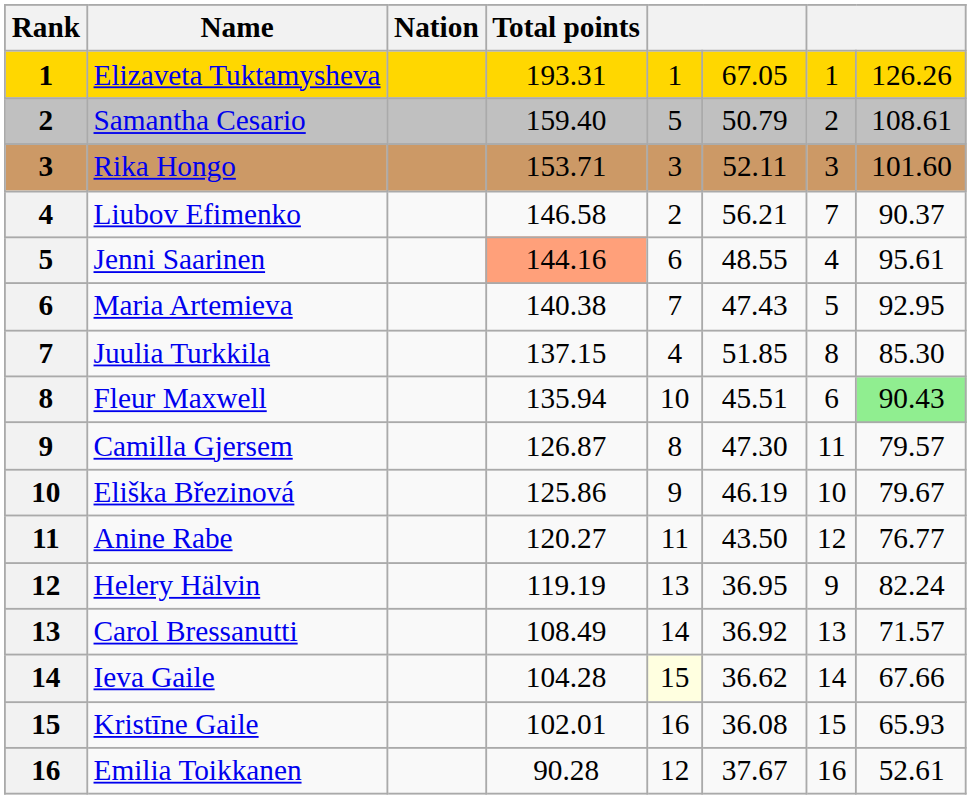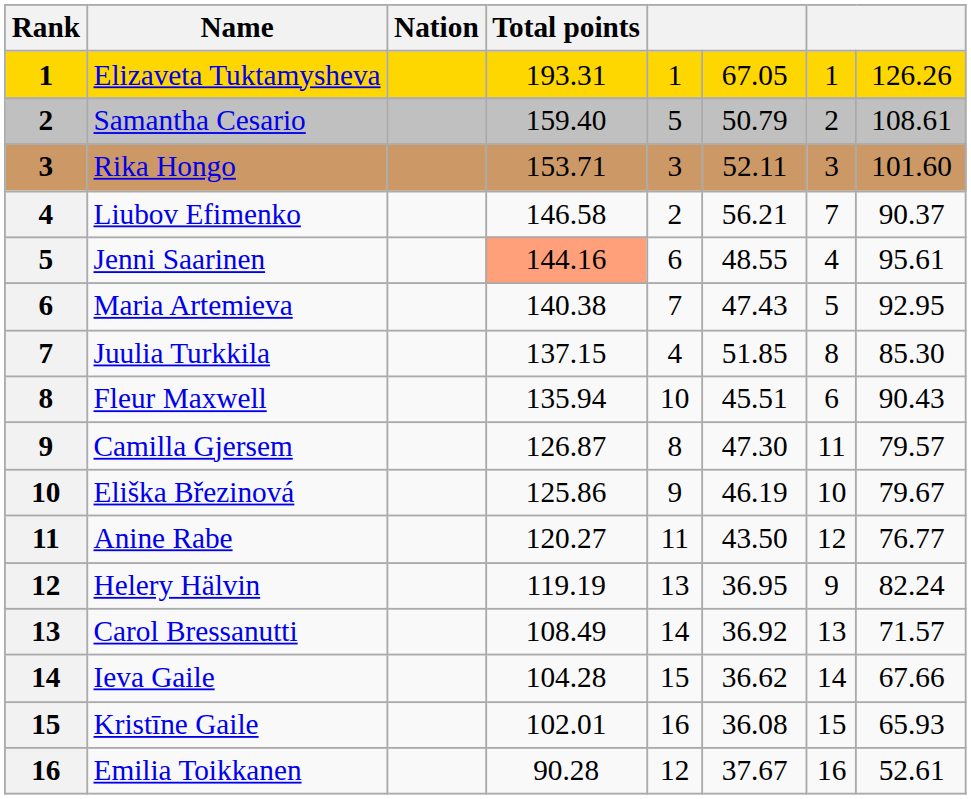(912, 399) lightgreen background -> (912, 399) no background
(675, 677) lightyellow background -> (675, 677) no background
